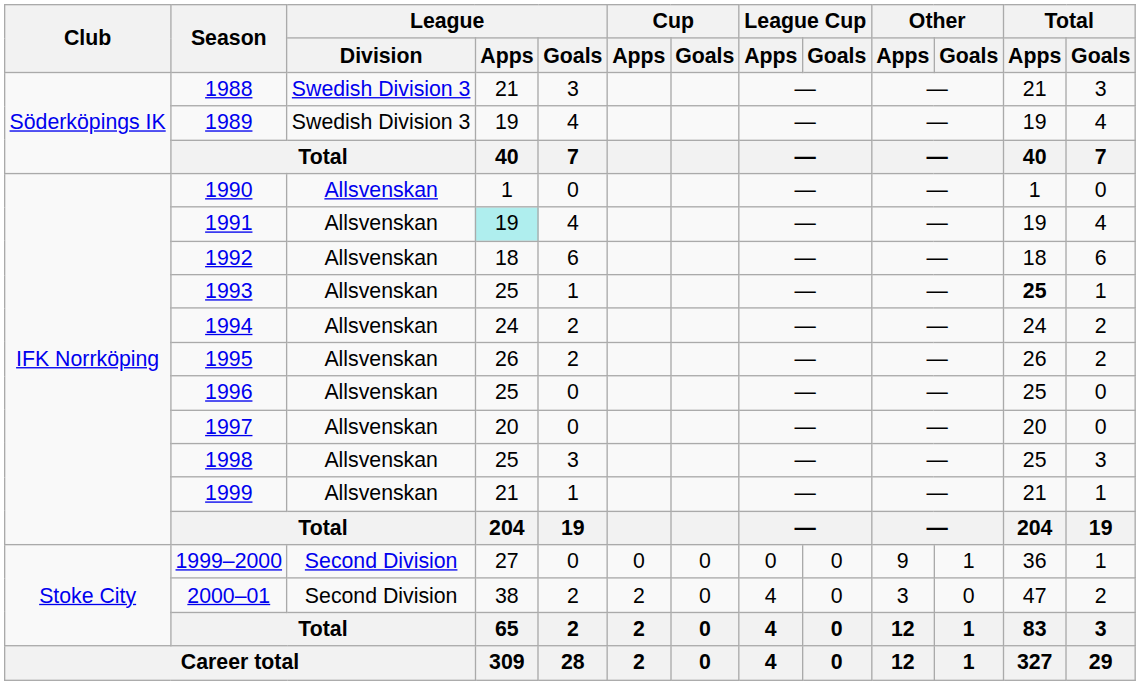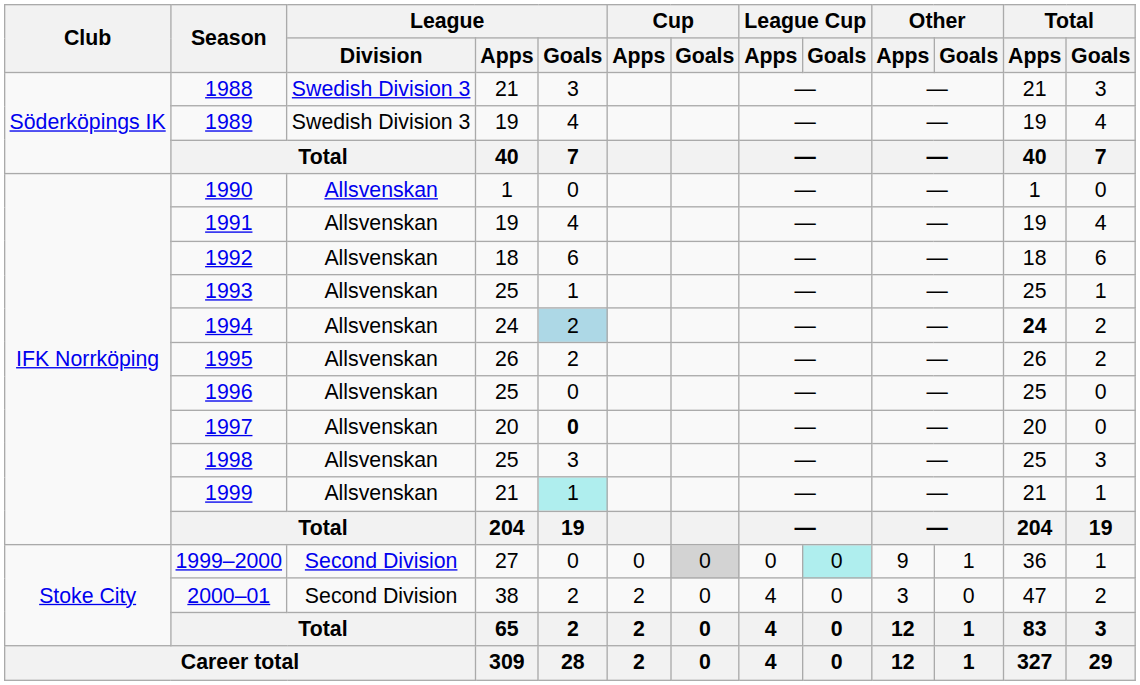(507, 223) paleturquoise background -> (507, 223) no background
(1035, 291) bold -> (1035, 291) normal
(573, 325) no background -> (573, 325) lightblue background
(1035, 325) normal -> (1035, 325) bold
(573, 426) normal -> (573, 426) bold
(573, 493) no background -> (573, 493) paleturquoise background
(705, 561) no background -> (705, 561) lightgrey background
(837, 561) no background -> (837, 561) paleturquoise background
